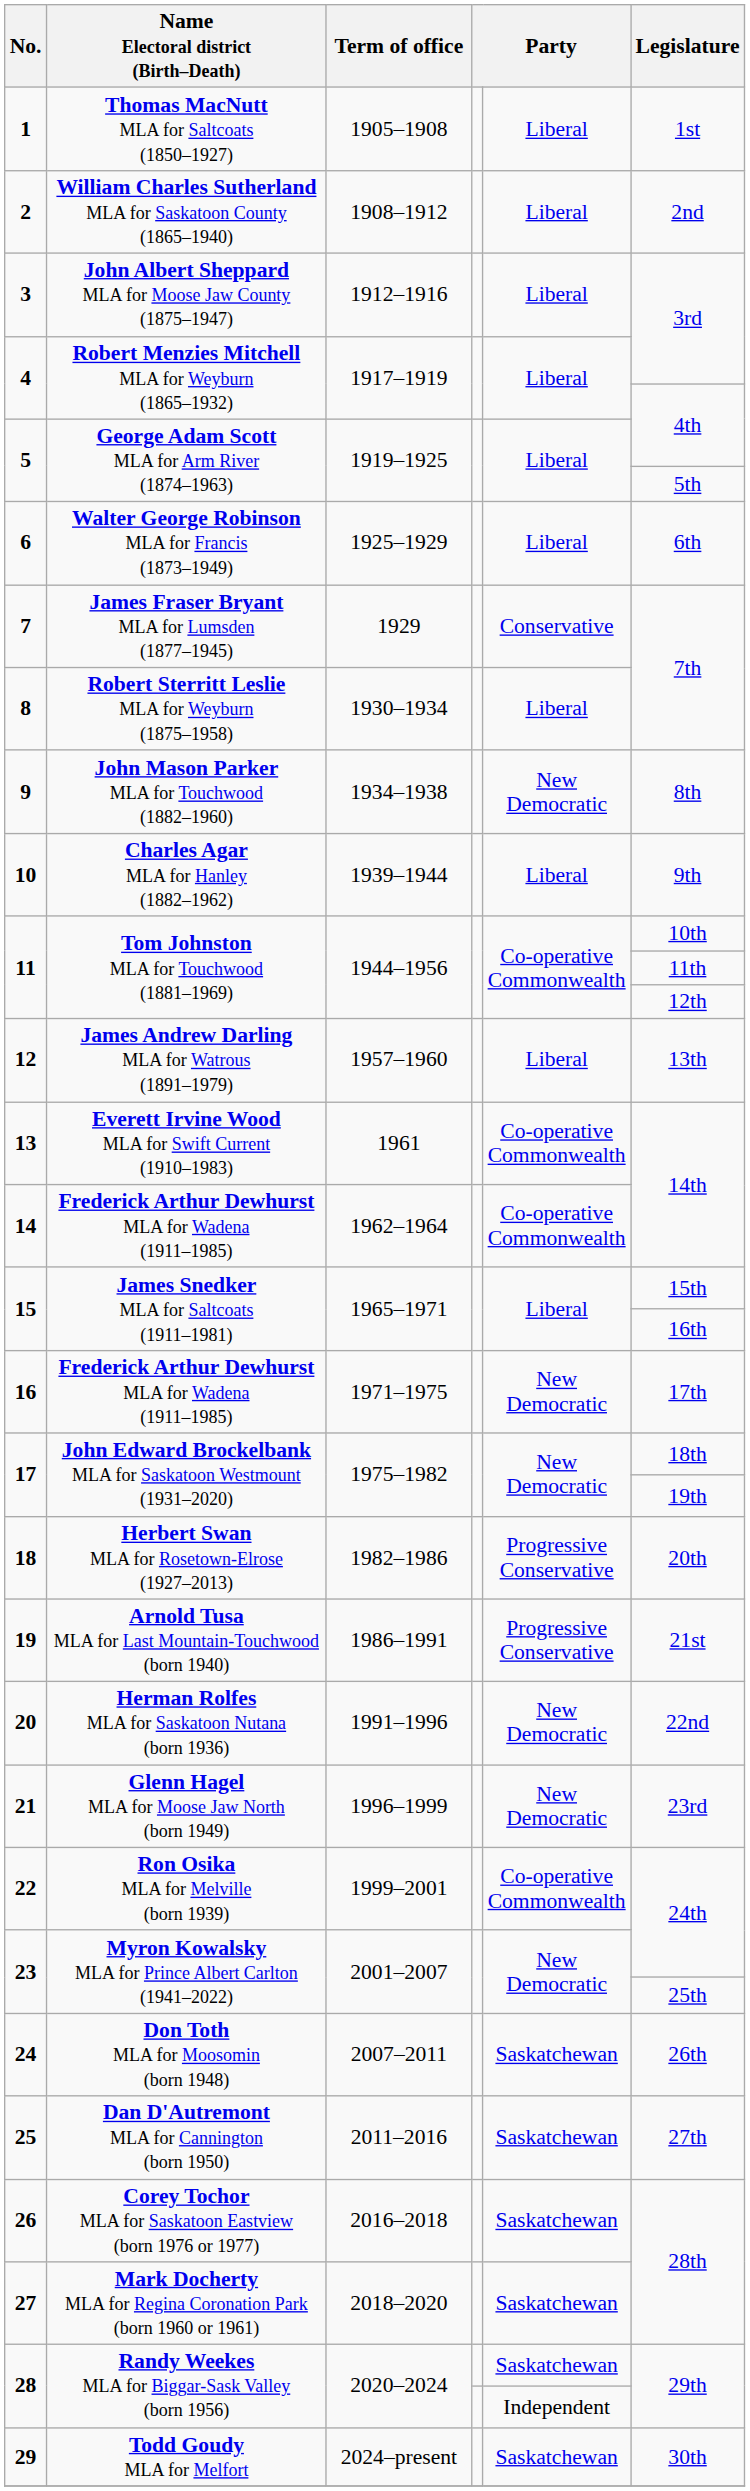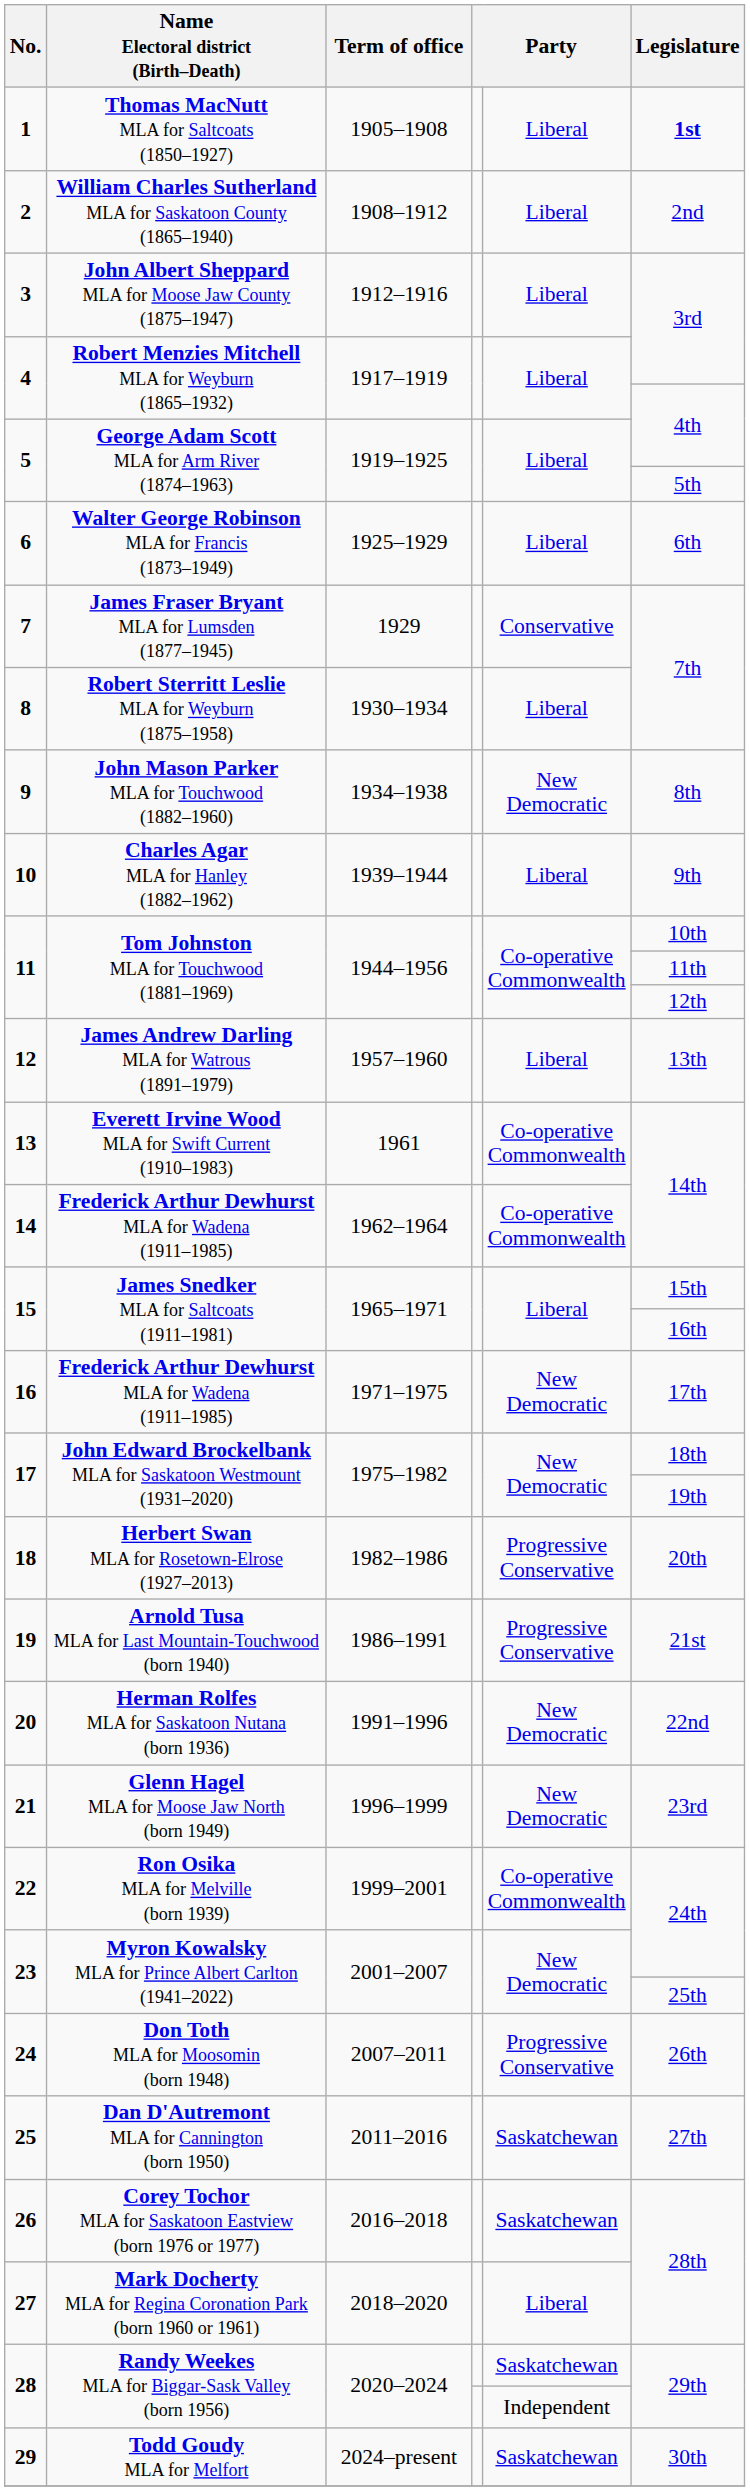(688, 128) normal -> (688, 128) bold
(557, 2054) Saskatchewan -> (557, 2054) Progressive Conservative
(557, 2302) Saskatchewan -> (557, 2302) Liberal
